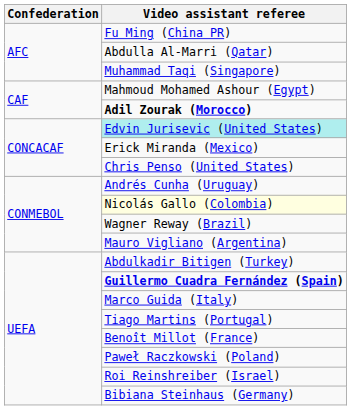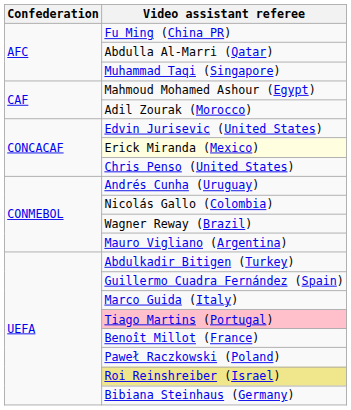(178, 109) bold -> (178, 109) normal
(214, 128) paleturquoise background -> (214, 128) no background
(182, 147) no background -> (182, 147) lightyellow background
(189, 205) lightyellow background -> (189, 205) no background
(224, 281) bold -> (224, 281) normal
(189, 319) no background -> (189, 319) pink background
(192, 376) no background -> (192, 376) khaki background
